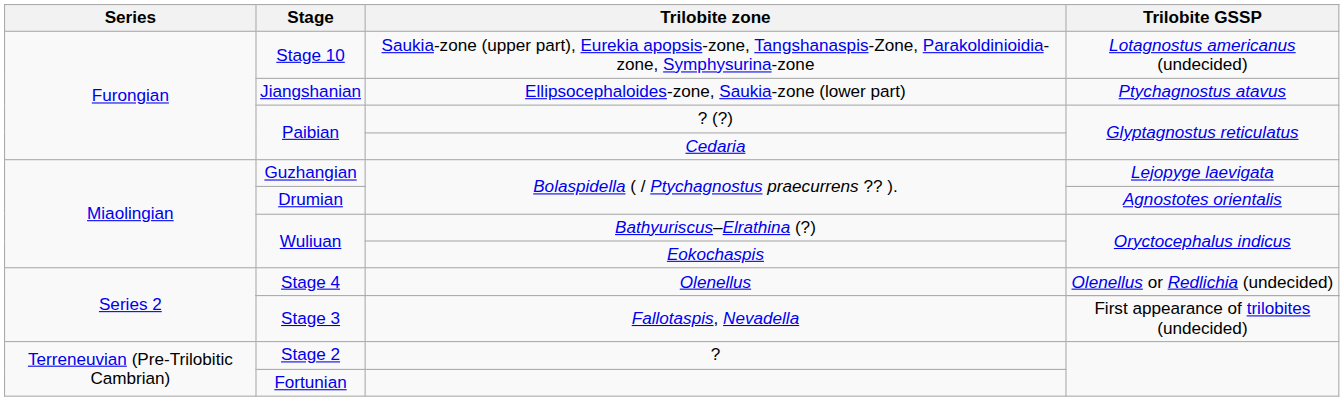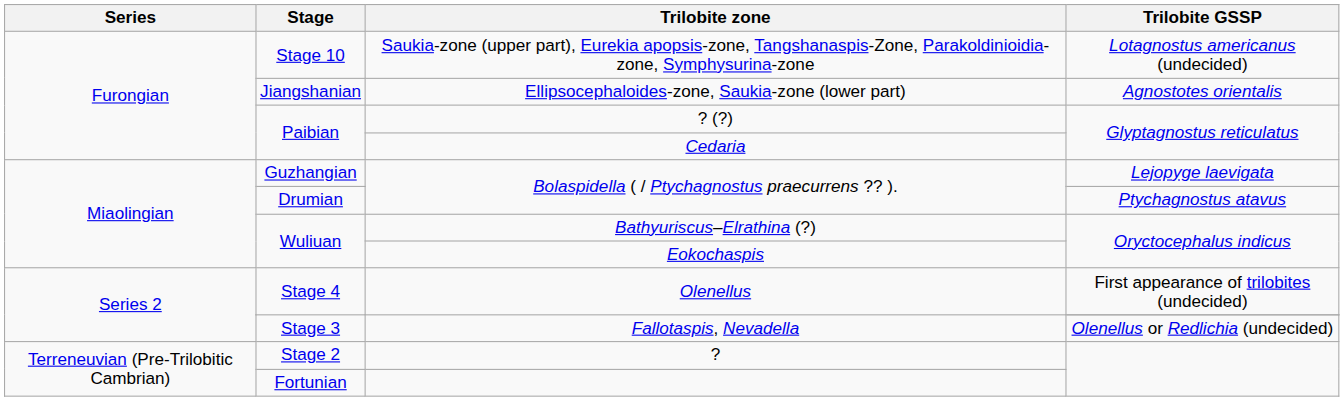(1202, 91) Ptychagnostus atavus -> (1202, 91) Agnostotes orientalis
(1202, 200) Agnostotes orientalis -> (1202, 200) Ptychagnostus atavus
(1202, 281) Olenellus or Redlichia (undecided) -> (1202, 291) First appearance of trilobites (undecided)
(1202, 318) First appearance of trilobites (undecided) -> (1202, 328) Olenellus or Redlichia (undecided)
